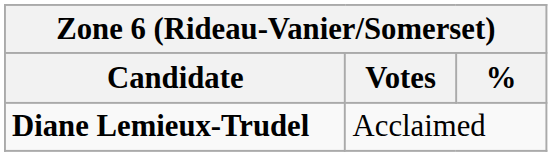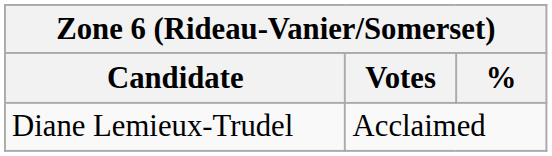(161, 126) bold -> (153, 126) normal
